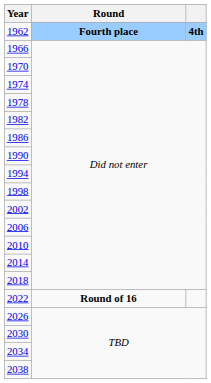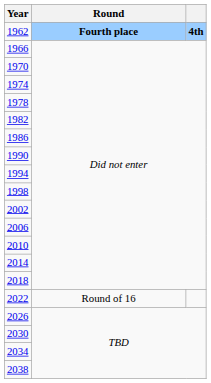(109, 298) bold -> (109, 298) normal
